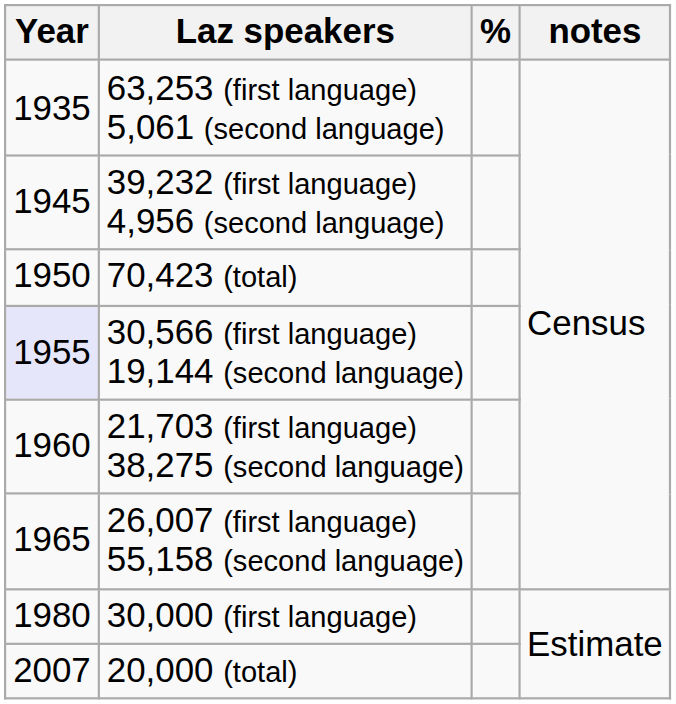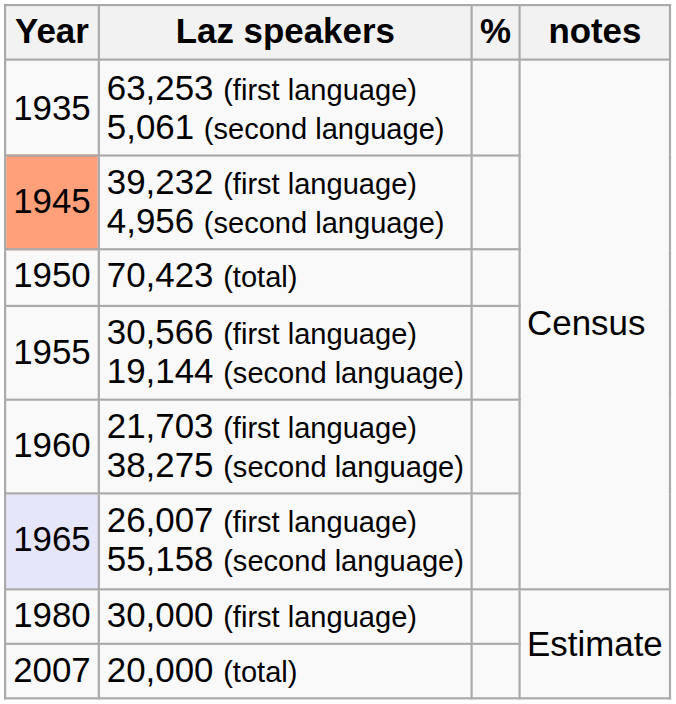(52, 201) no background -> (52, 201) lightsalmon background
(52, 351) lavender background -> (52, 351) no background
(52, 540) no background -> (52, 540) lavender background
